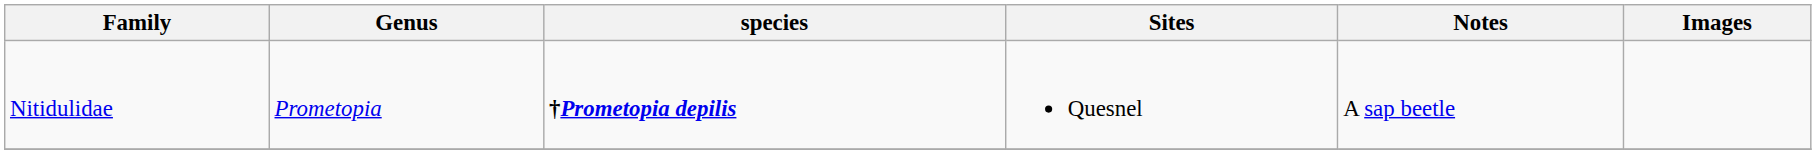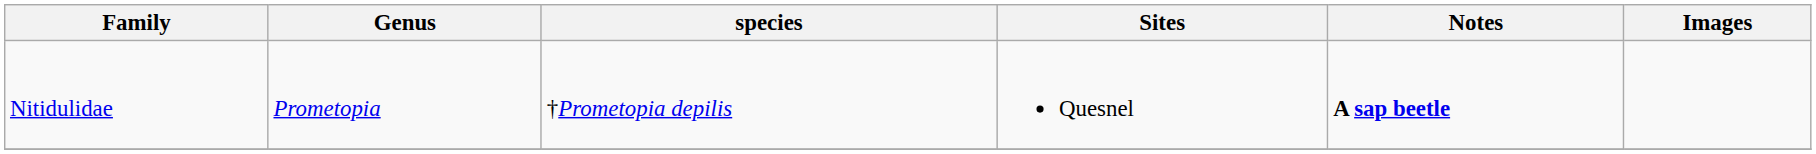(643, 107) bold -> (640, 107) normal
(1399, 107) normal -> (1392, 107) bold
